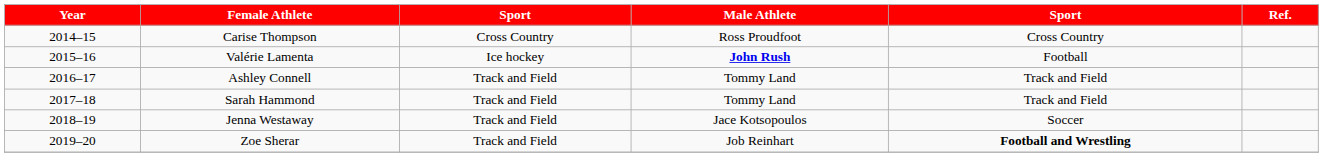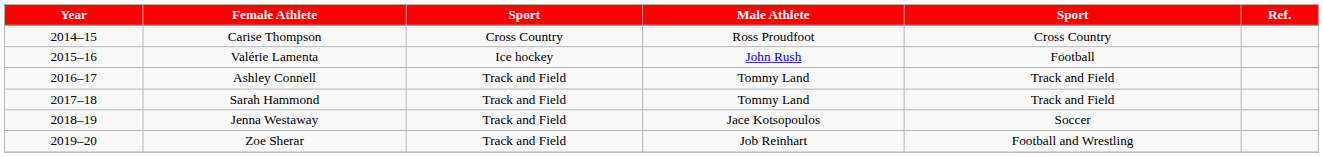(760, 57) bold -> (773, 57) normal
(1065, 141) bold -> (1073, 141) normal
